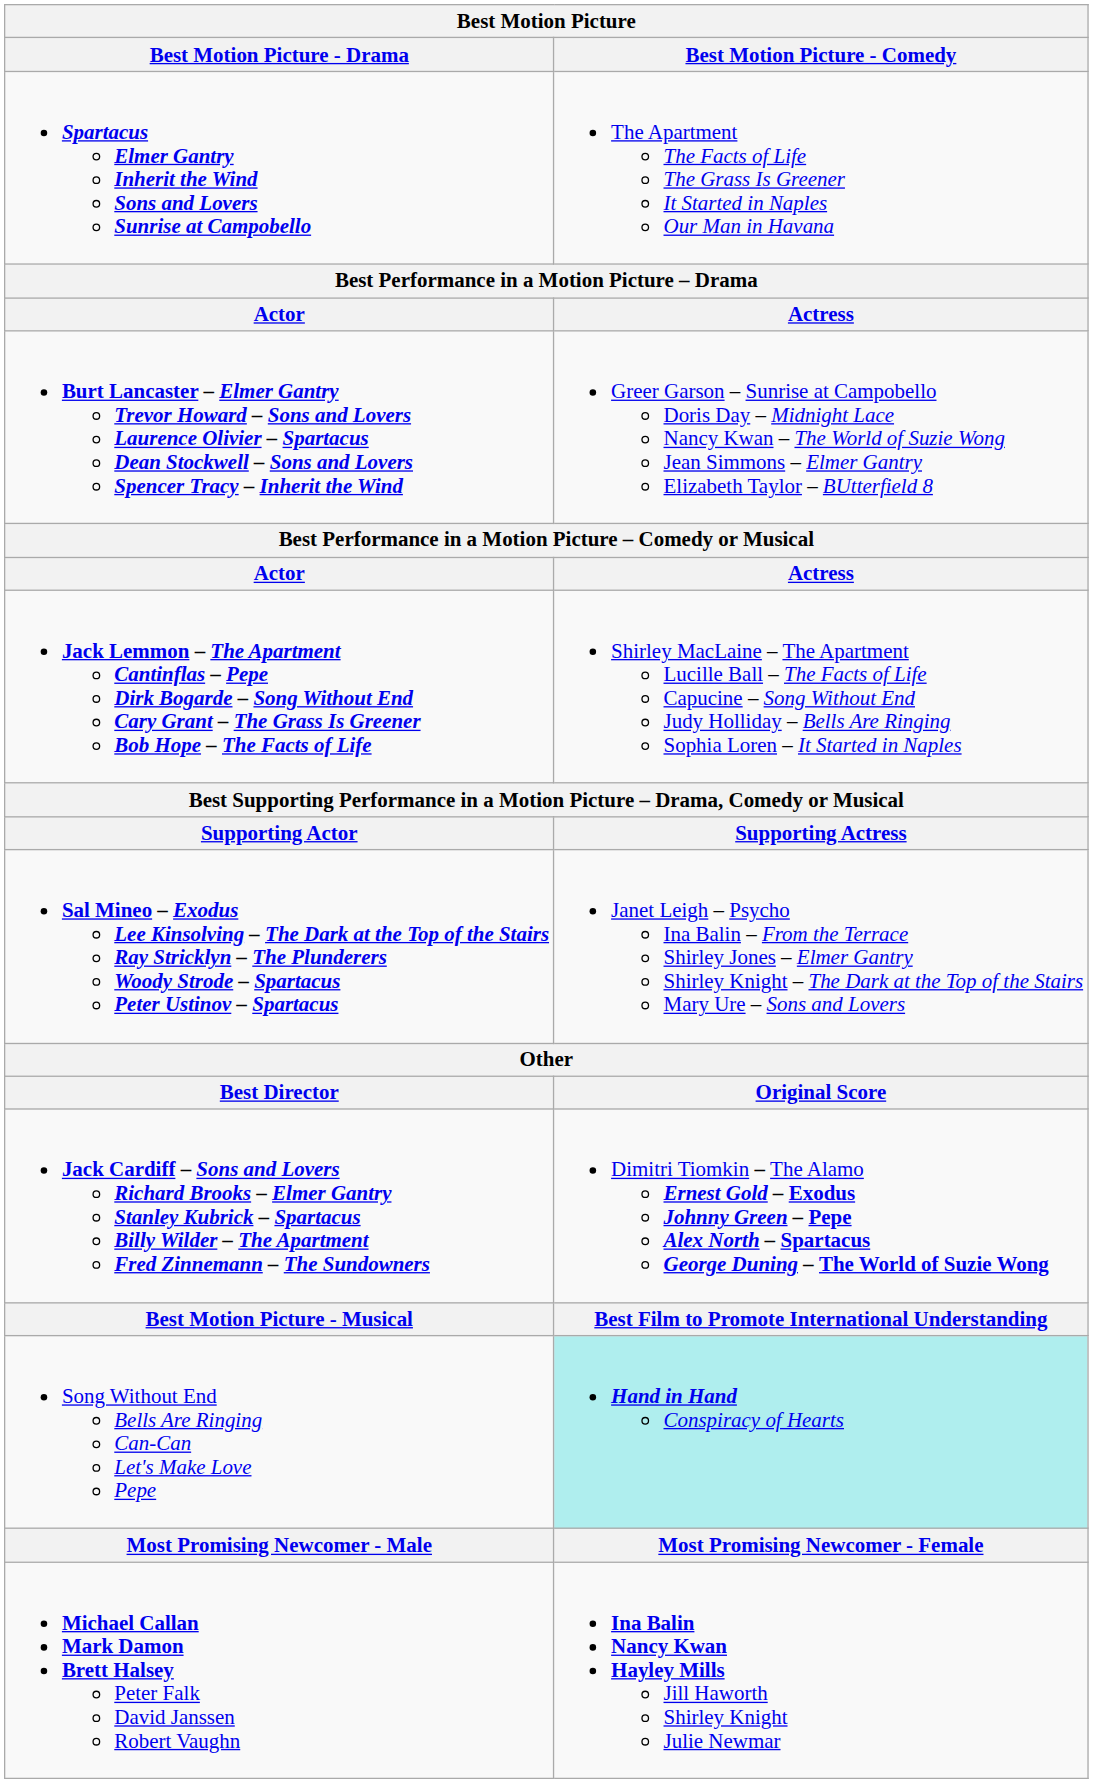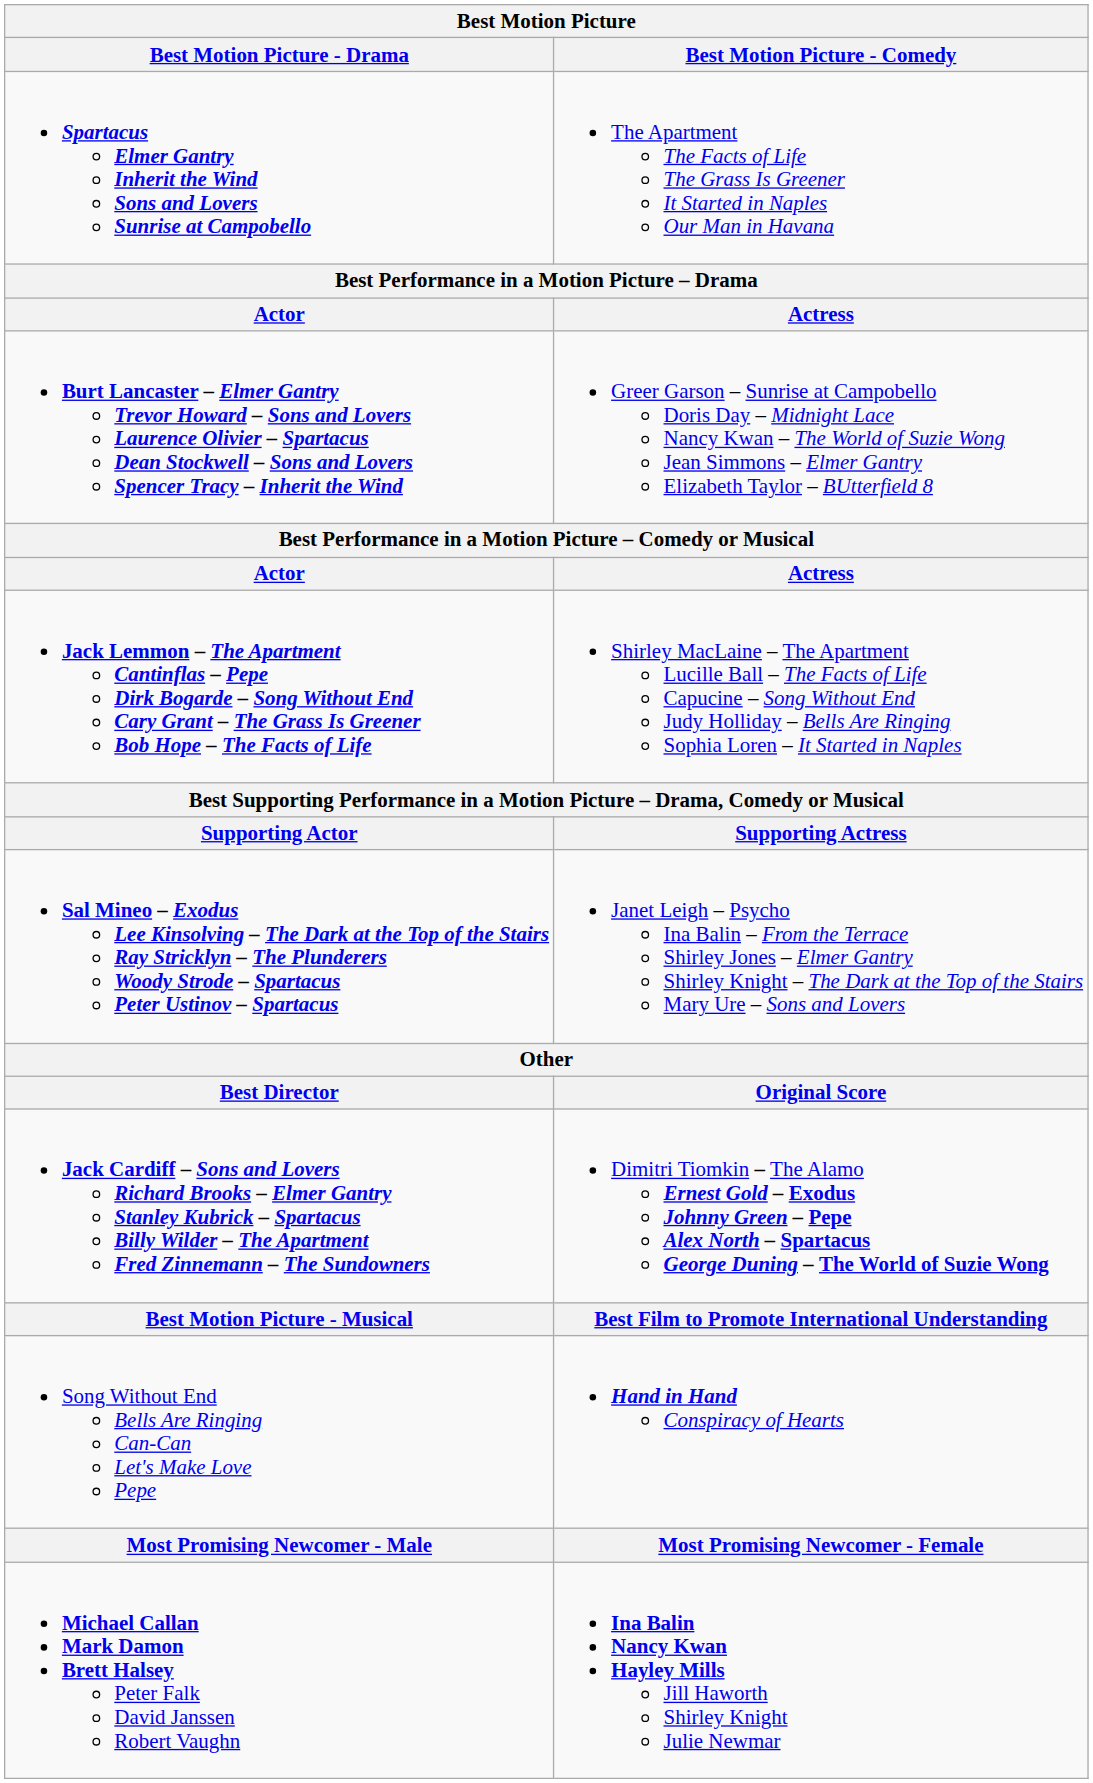(821, 1409) paleturquoise background -> (821, 1409) no background
